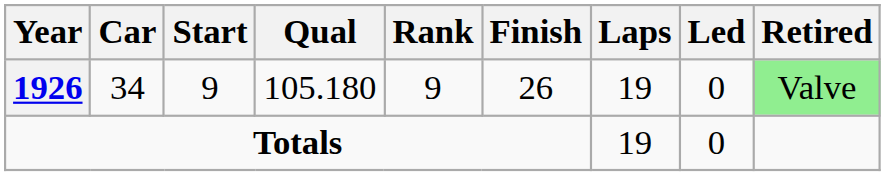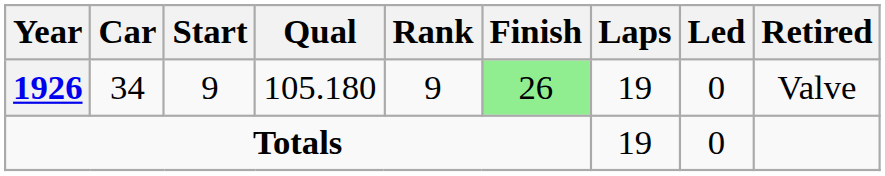(536, 87) no background -> (536, 87) lightgreen background
(817, 87) lightgreen background -> (817, 87) no background
